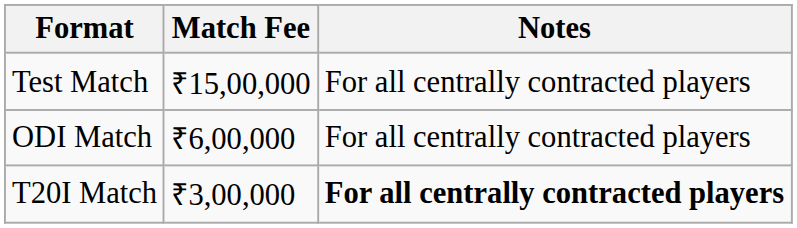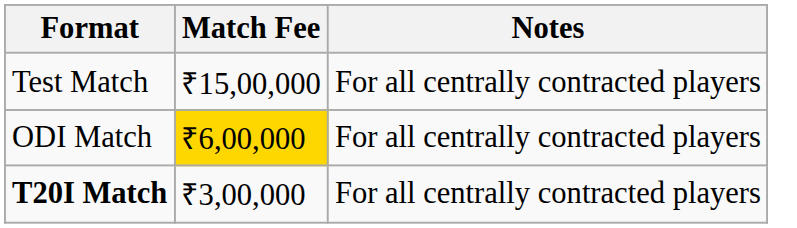(233, 139) no background -> (243, 139) gold background
(85, 193) normal -> (90, 193) bold
(554, 193) bold -> (548, 193) normal
